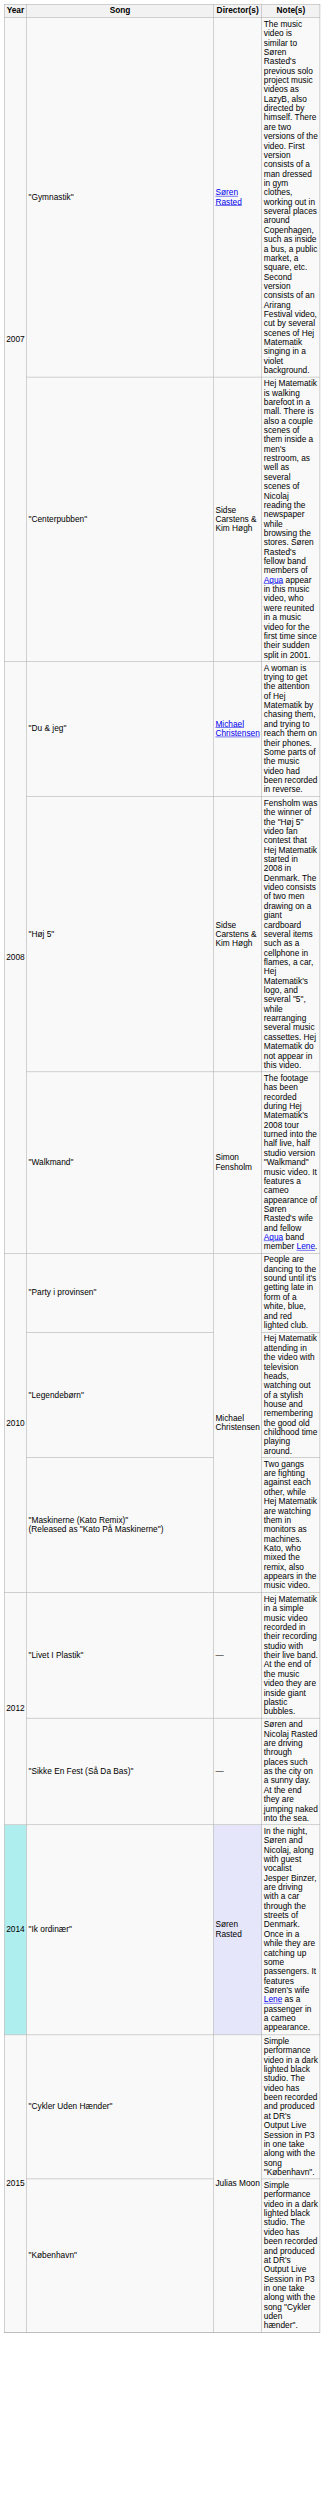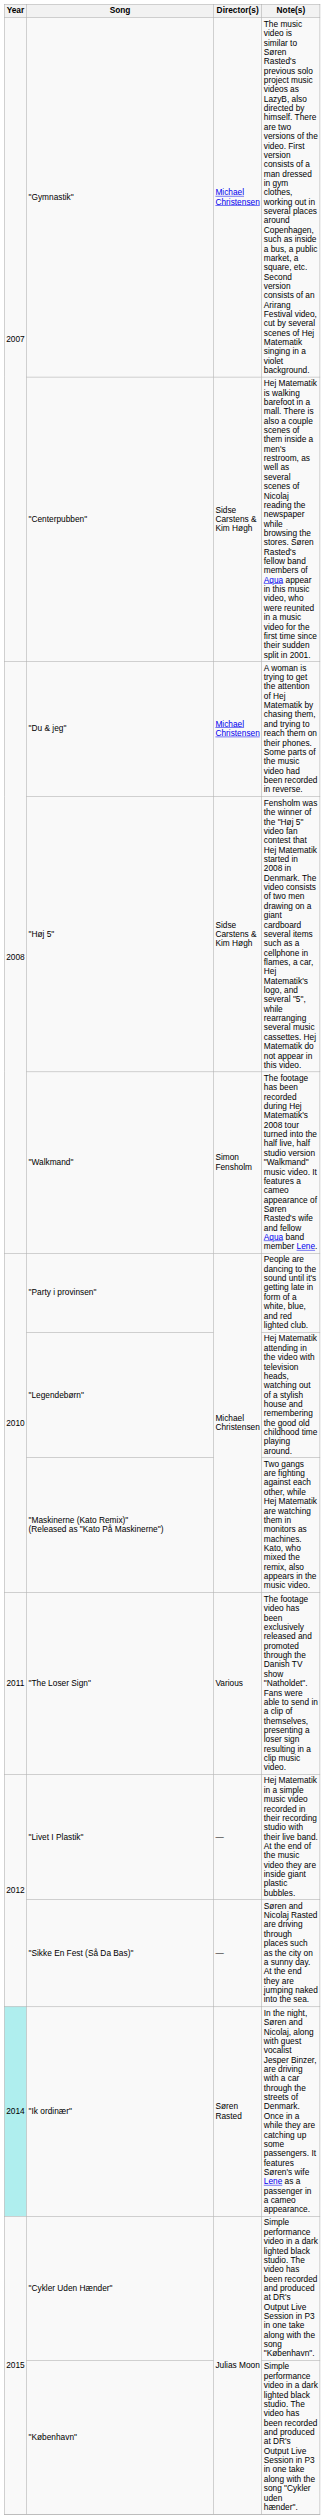(229, 197) Søren Rasted -> (238, 197) Michael Christensen
+ row: (60, 1683)
(229, 1929) lavender background -> (229, 2111) no background
